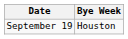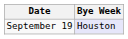(96, 27) no background -> (96, 27) lavender background
